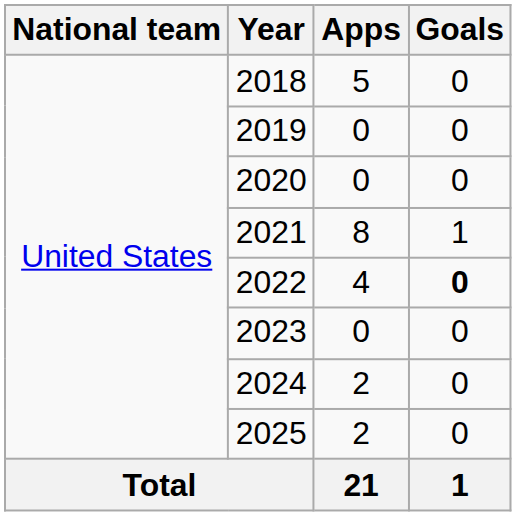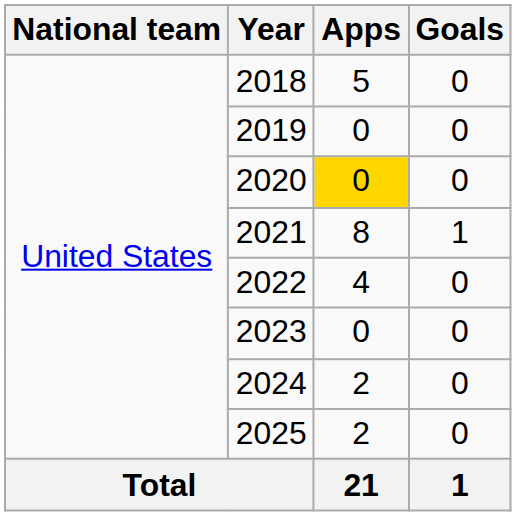(361, 181) no background -> (361, 181) gold background
(460, 282) bold -> (460, 282) normal
